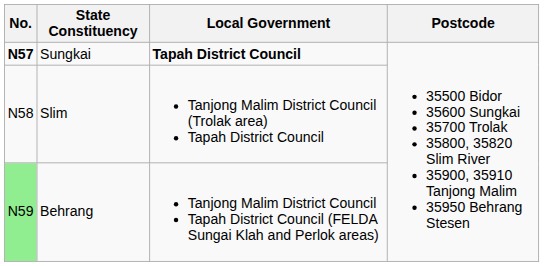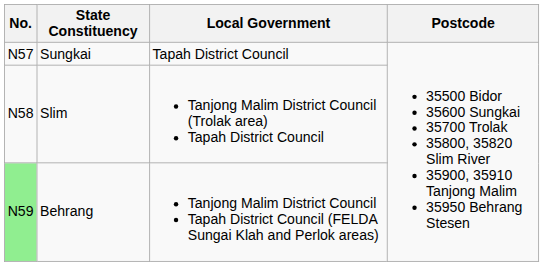(21, 53) bold -> (21, 53) normal
(227, 53) bold -> (221, 53) normal
